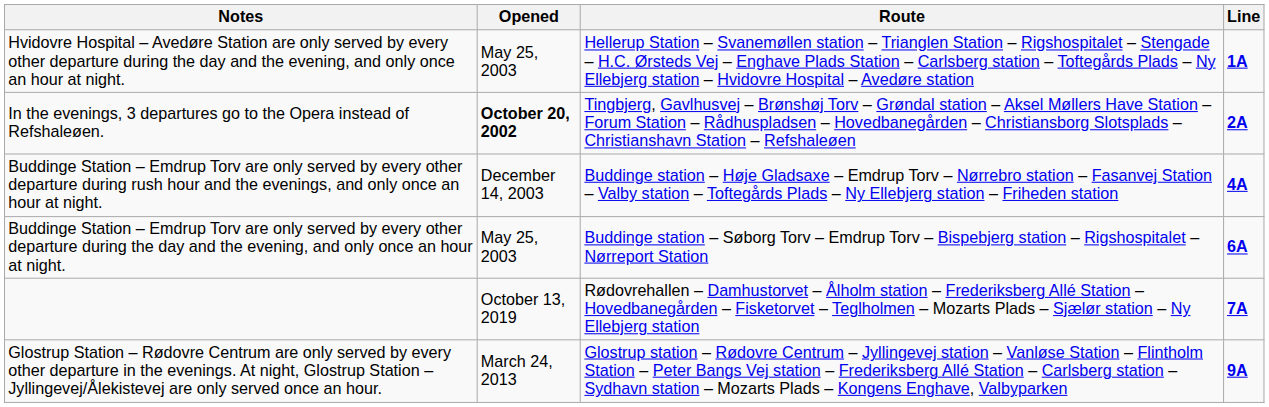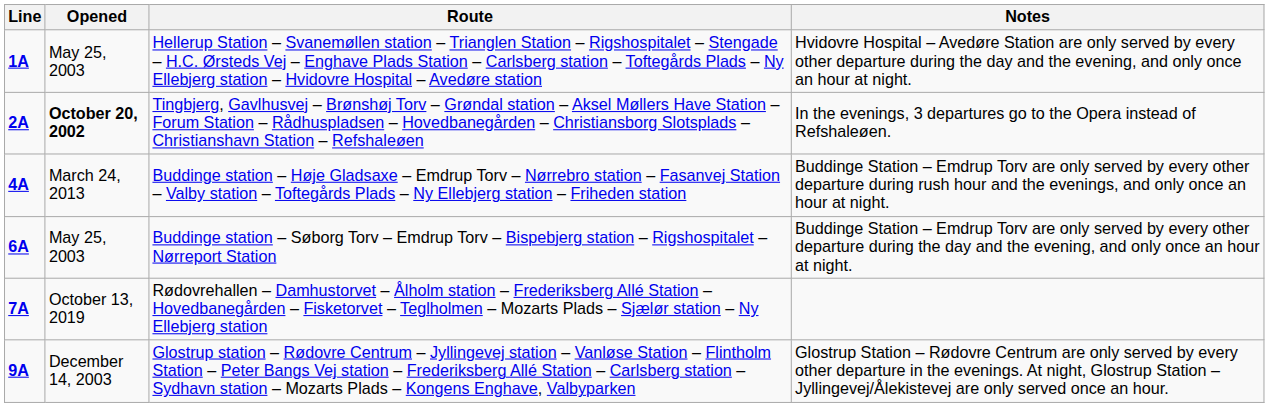columns swapped: (1244, 17) <-> (241, 17)
(518, 185) December 14, 2003 -> (85, 185) March 24, 2013
(517, 371) March 24, 2013 -> (86, 371) December 14, 2003
